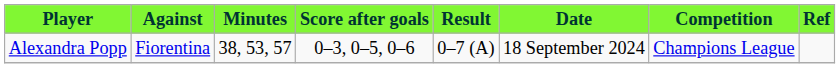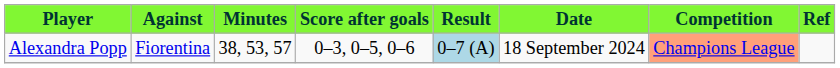(466, 47) no background -> (466, 47) lightblue background
(724, 47) no background -> (724, 47) lightsalmon background
